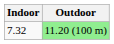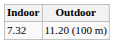(76, 30) lightgreen background -> (76, 30) no background
